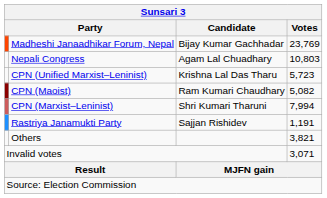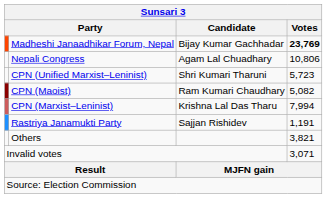(305, 43) normal -> (305, 43) bold
(305, 59) 10,803 -> (305, 59) 10,806
(228, 75) Krishna Lal Das Tharu -> (222, 75) Shri Kumari Tharuni
(222, 106) Shri Kumari Tharuni -> (228, 106) Krishna Lal Das Tharu
